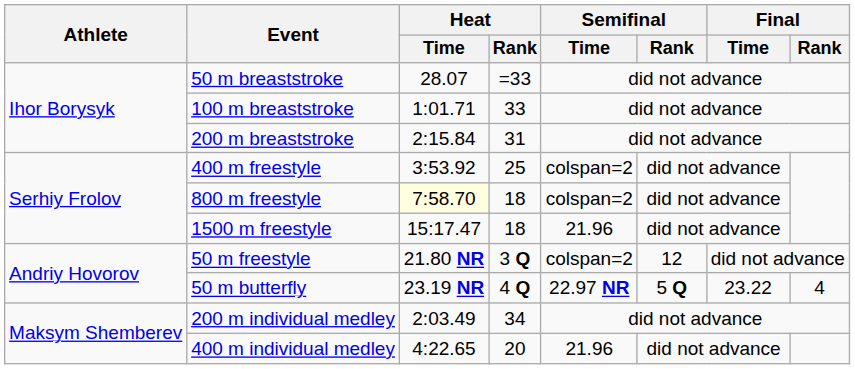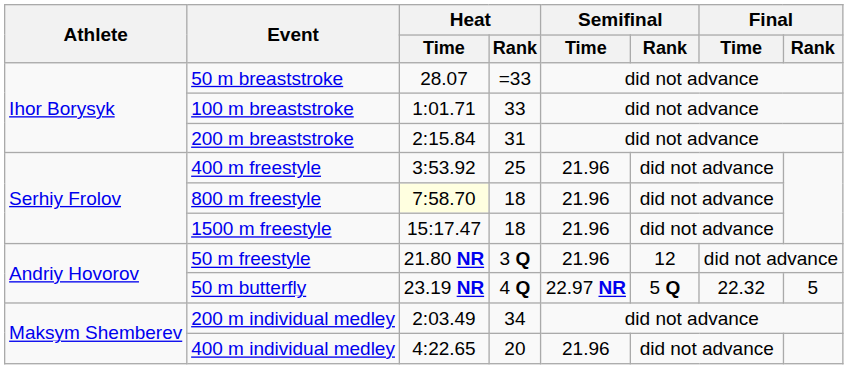(589, 169) colspan=2 -> (586, 169) 21.96
(589, 199) colspan=2 -> (586, 199) 21.96
(589, 259) colspan=2 -> (586, 259) 21.96
(748, 289) 23.22 -> (741, 289) 22.32
(820, 289) 4 -> (813, 289) 5
